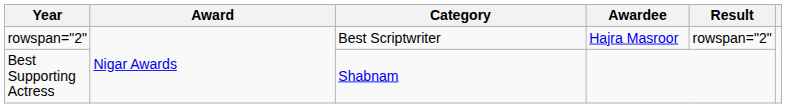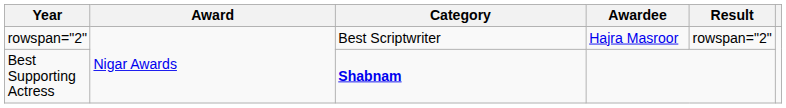(368, 76) normal -> (370, 76) bold
